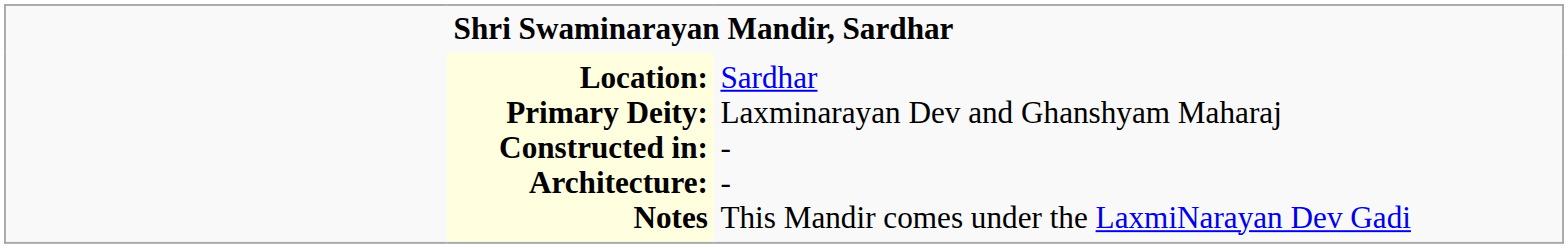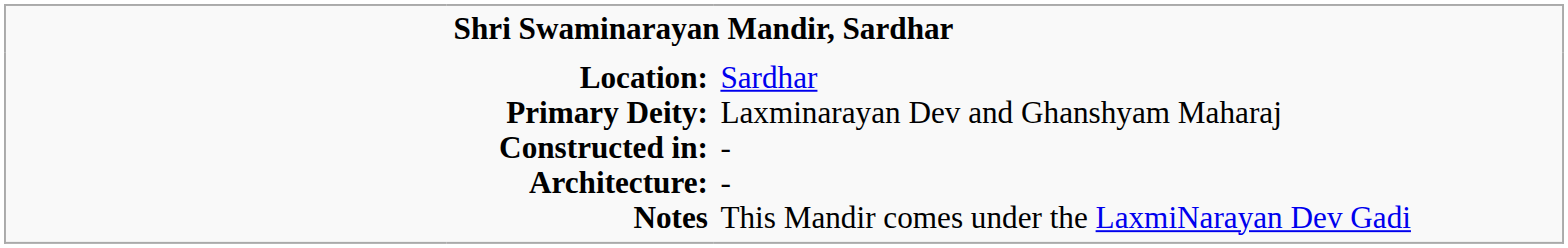(604, 146) lightyellow background -> (604, 146) no background
